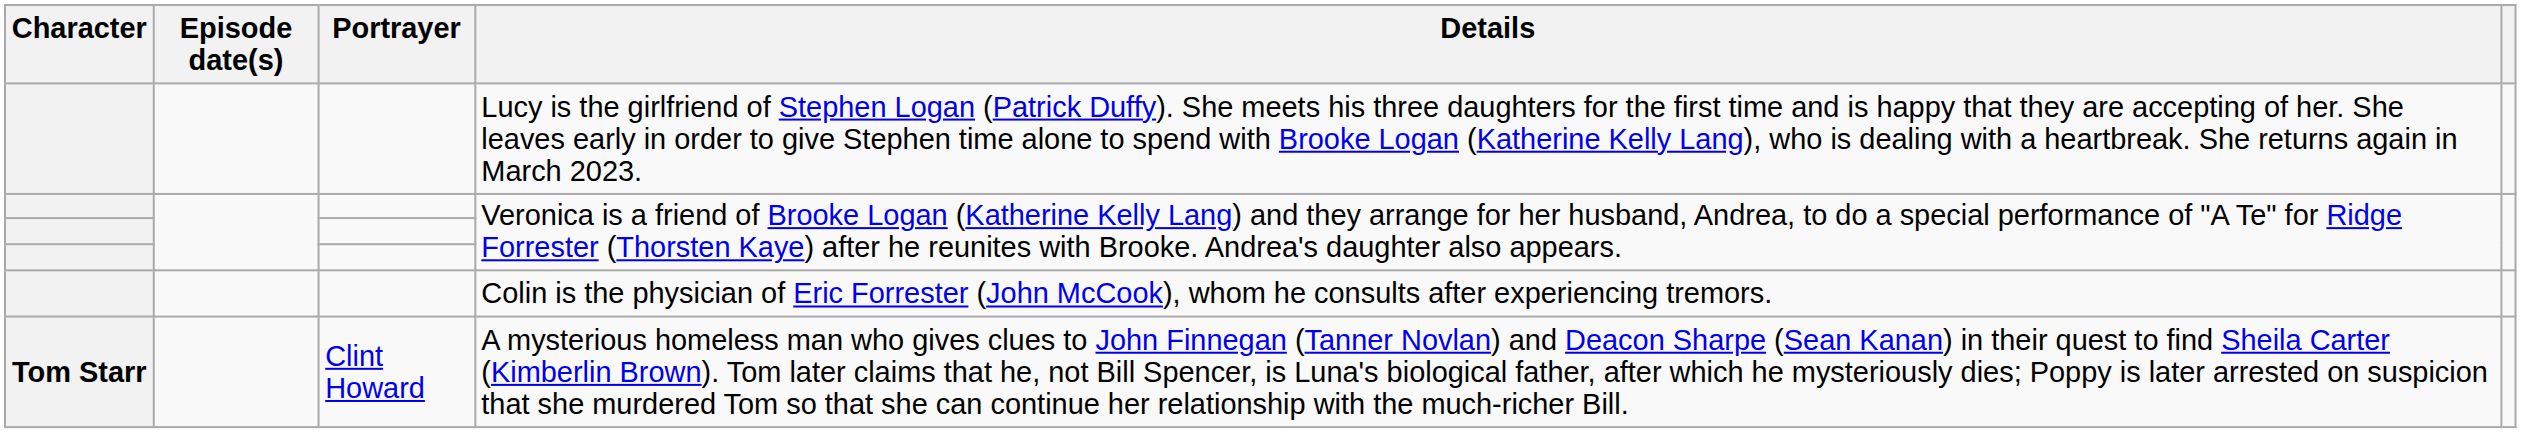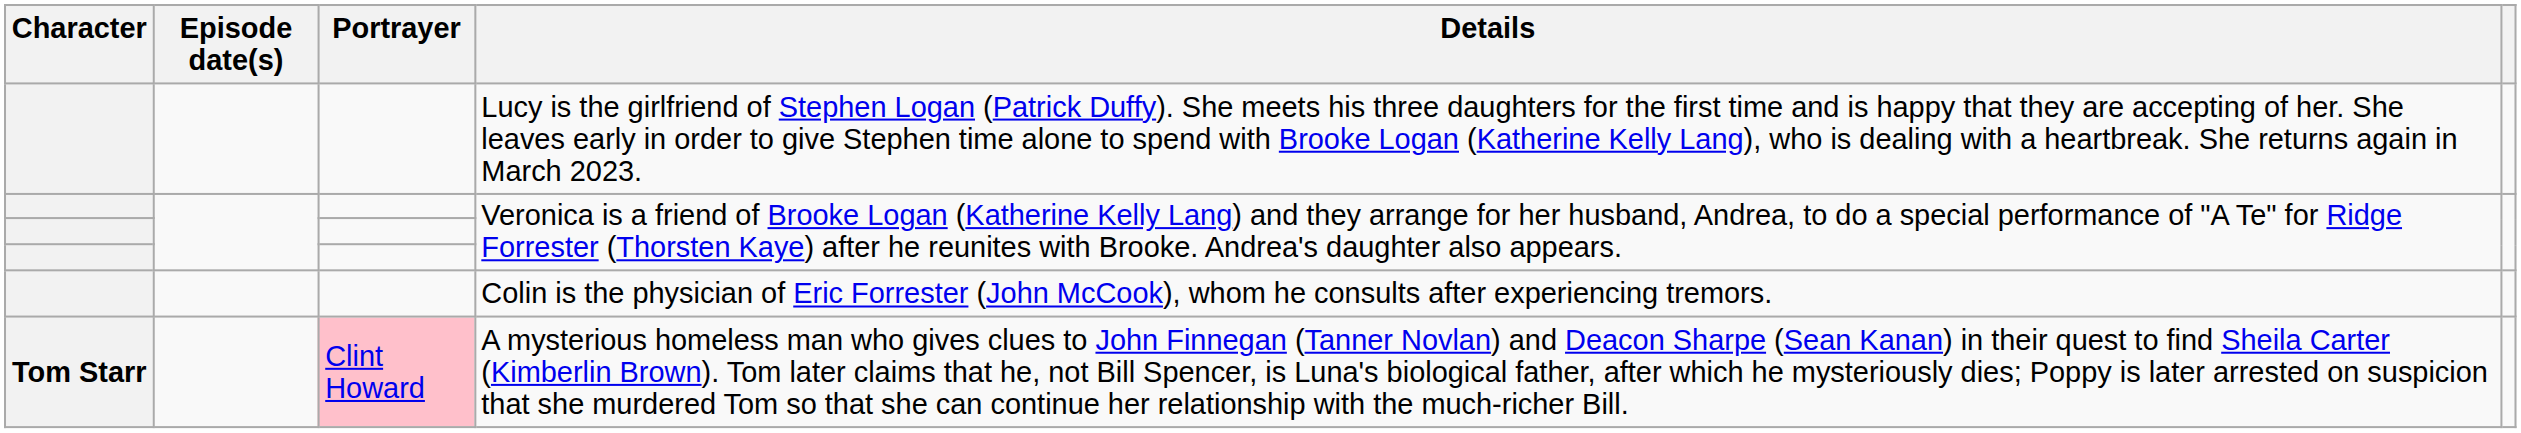(375, 372) no background -> (375, 372) pink background
